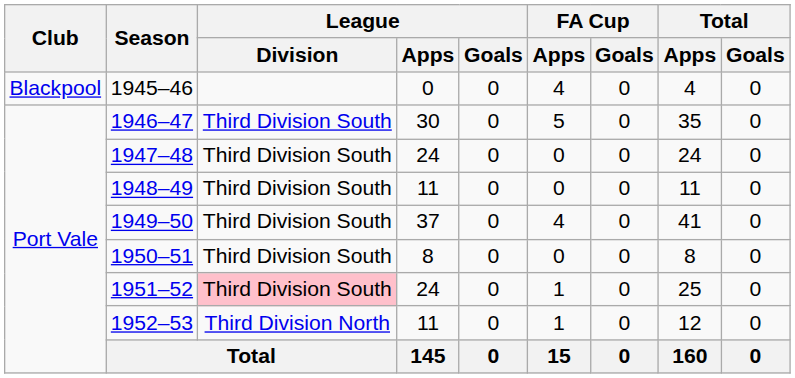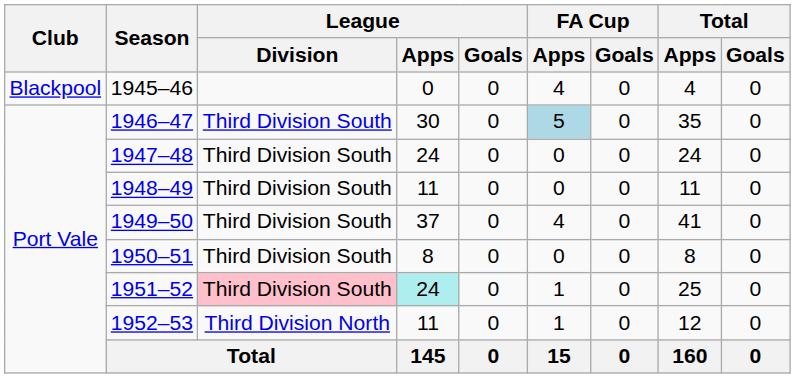(559, 121) no background -> (559, 121) lightblue background
(428, 289) no background -> (428, 289) paleturquoise background
